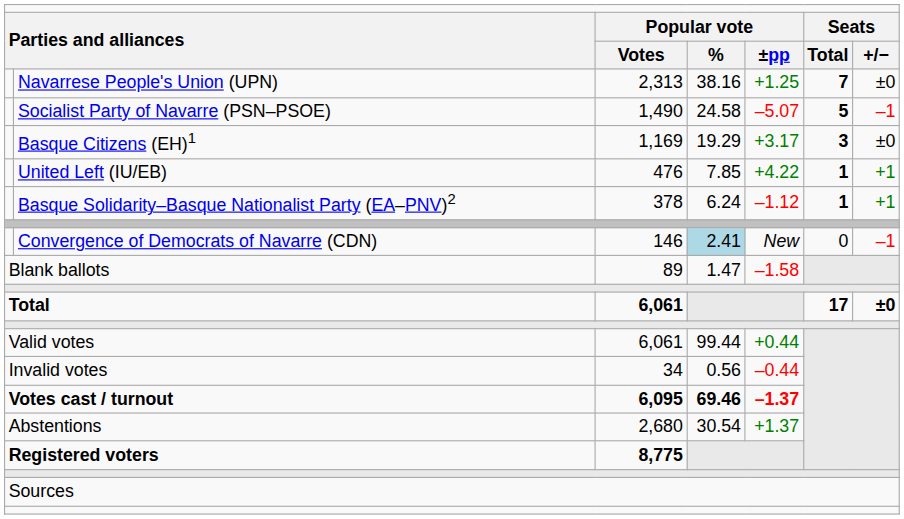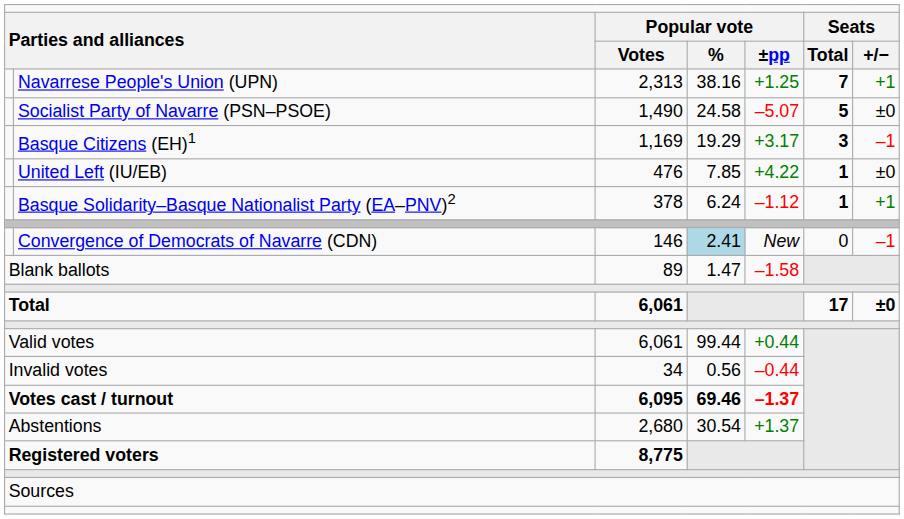(886, 83) ±0 -> (885, 83) +1
(886, 111) –1 -> (886, 111) ±0
(886, 141) ±0 -> (886, 141) –1
(885, 172) +1 -> (886, 172) ±0
